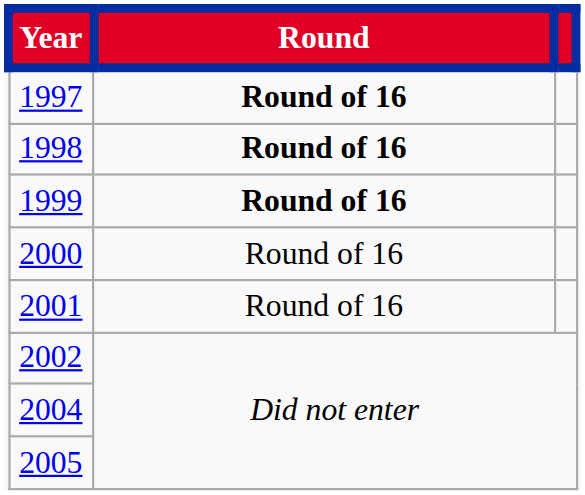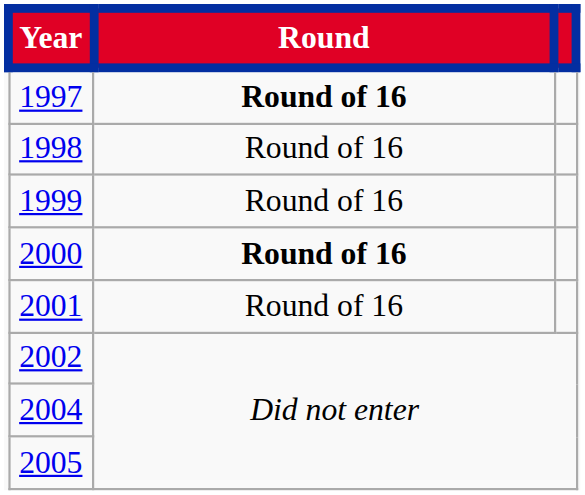(324, 148) bold -> (324, 148) normal
(324, 200) bold -> (324, 200) normal
(324, 253) normal -> (324, 253) bold
